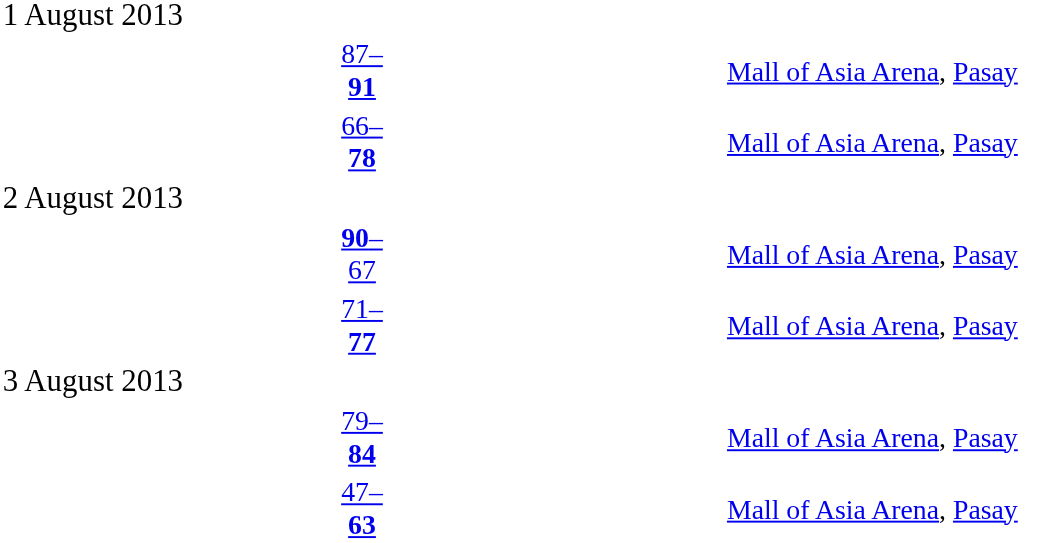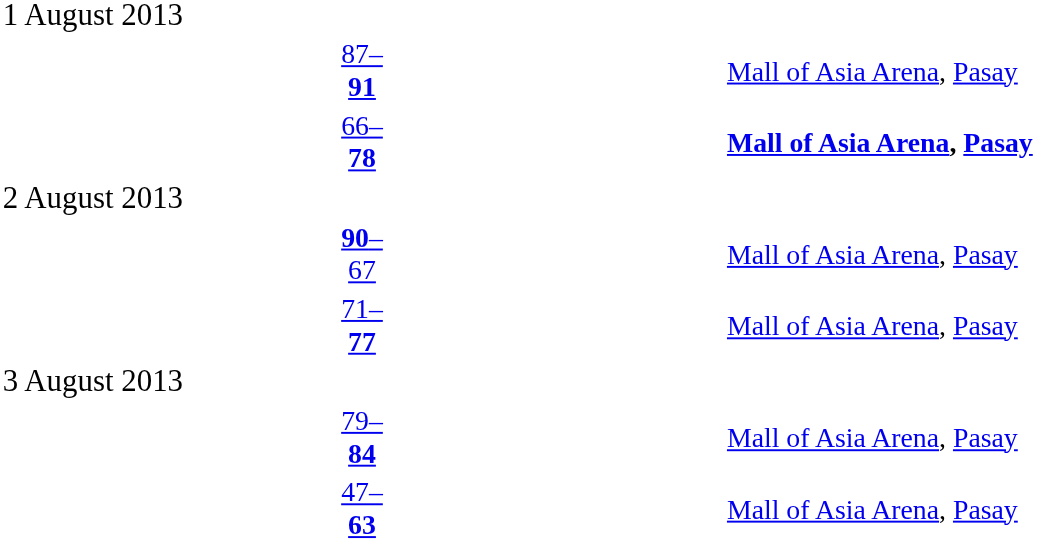(872, 141) normal -> (880, 141) bold
